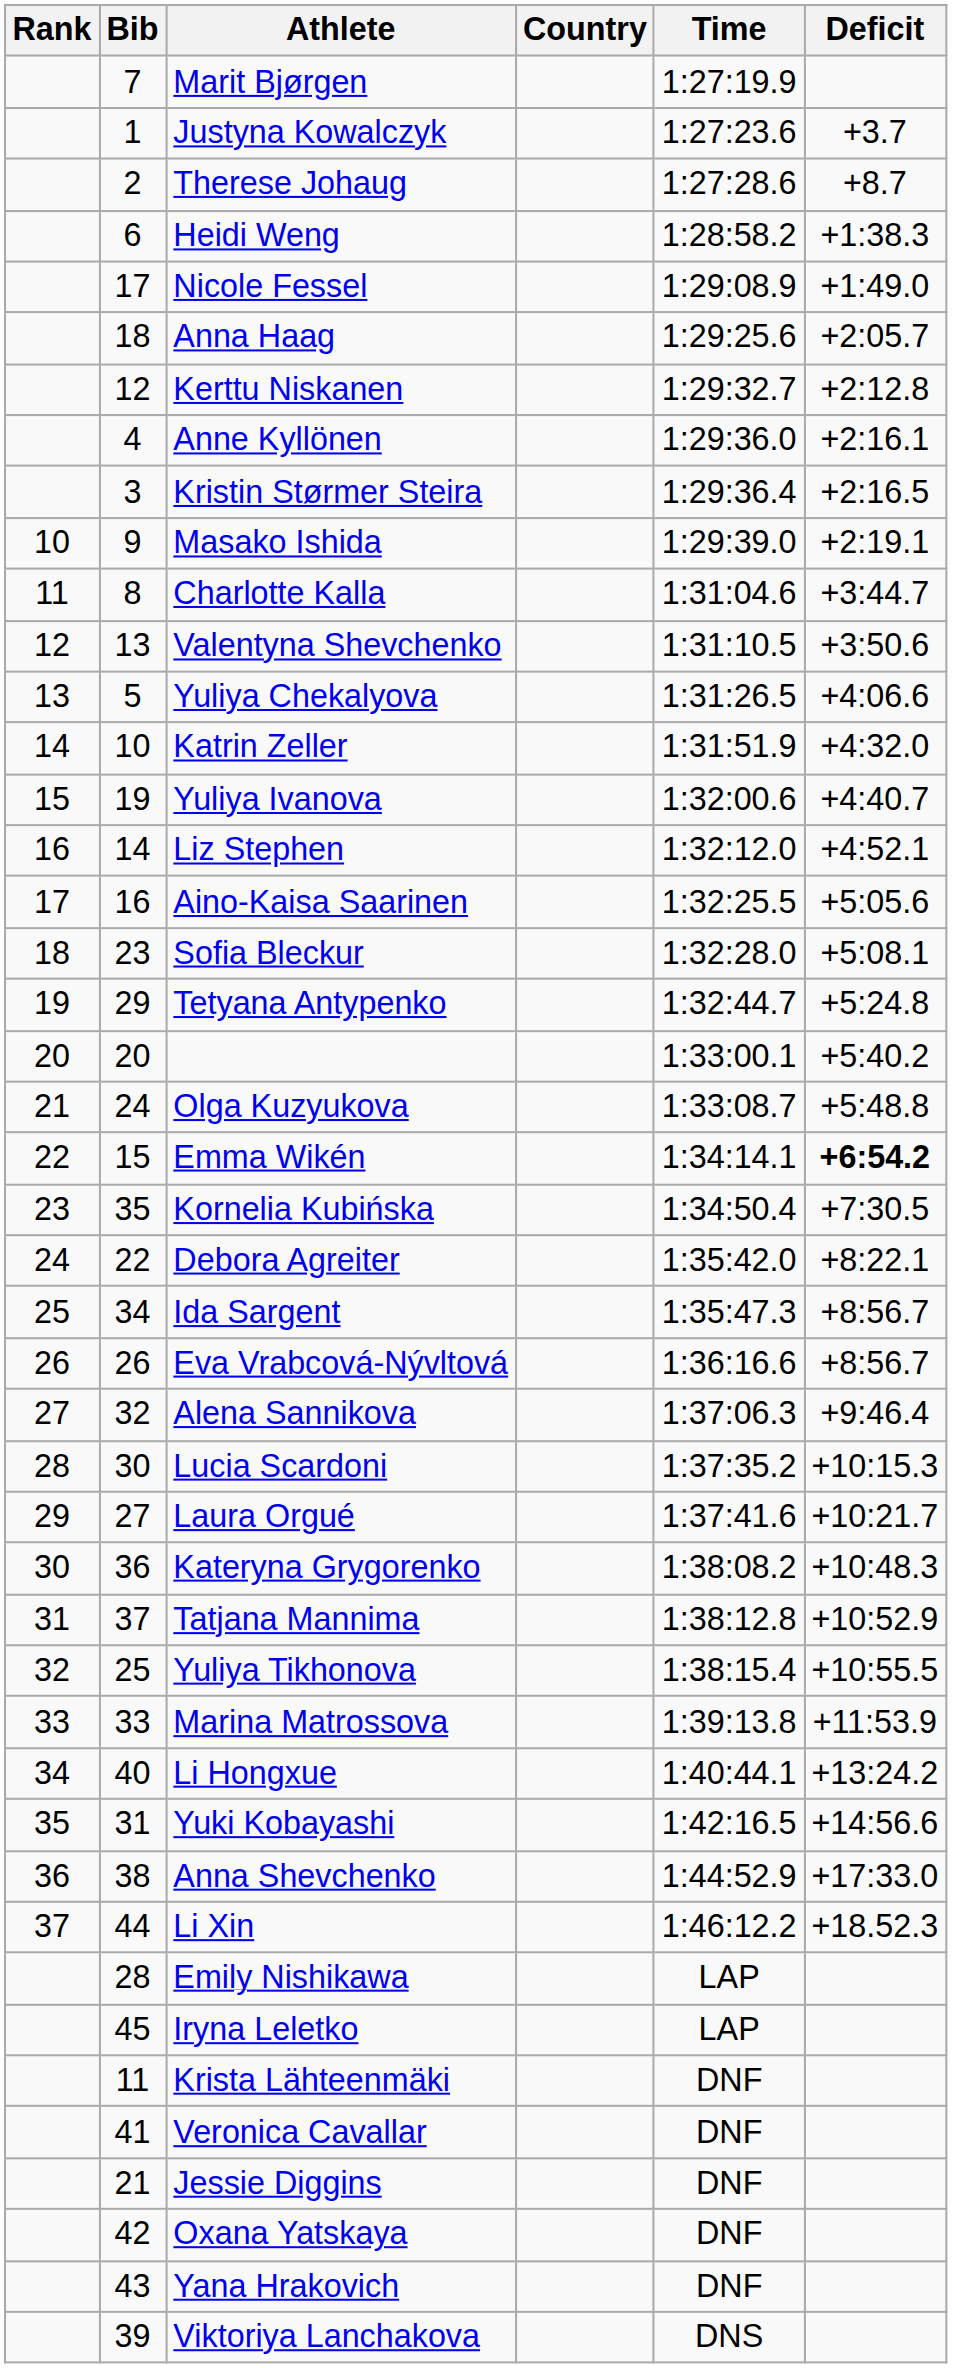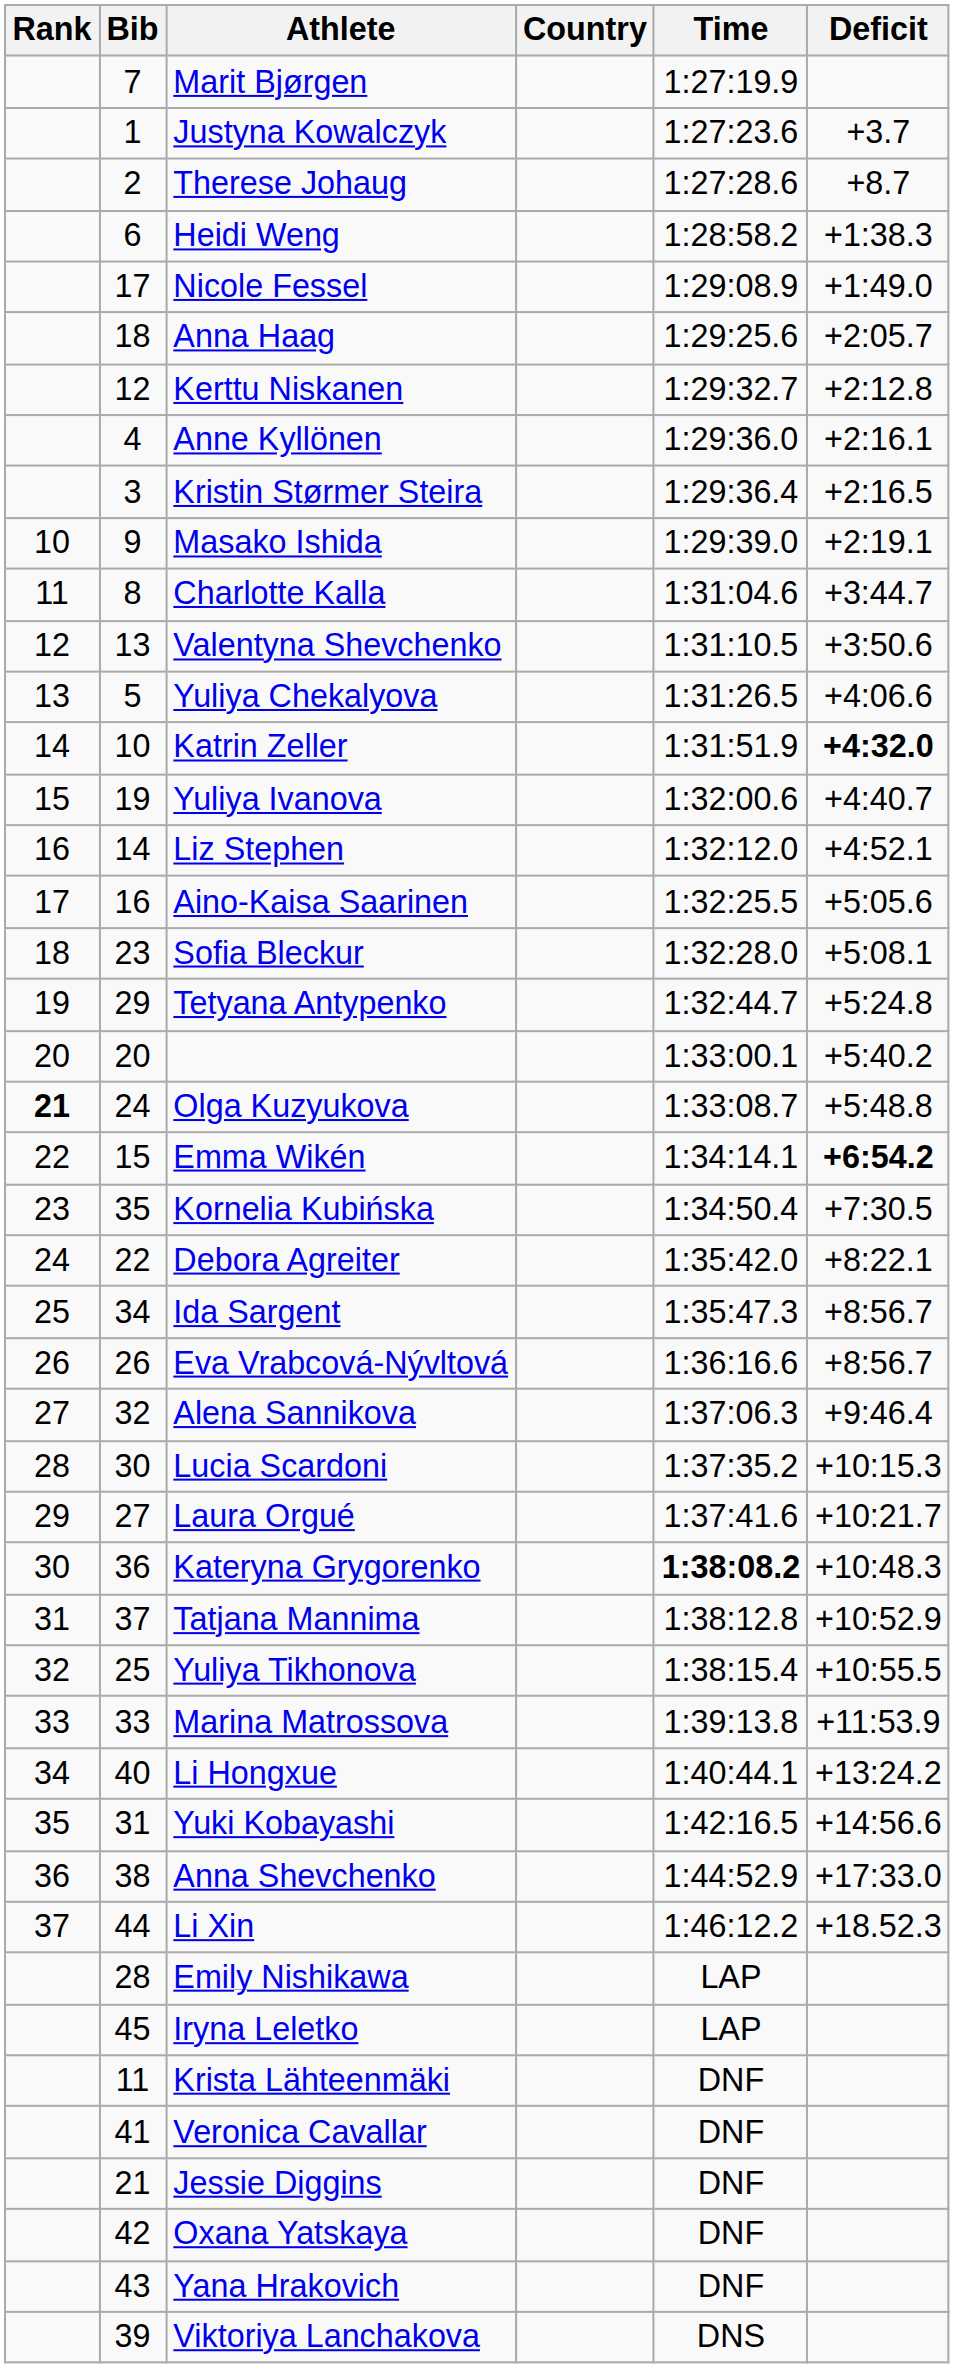(875, 747) normal -> (878, 747) bold
(52, 1106) normal -> (52, 1106) bold
(729, 1567) normal -> (731, 1567) bold
